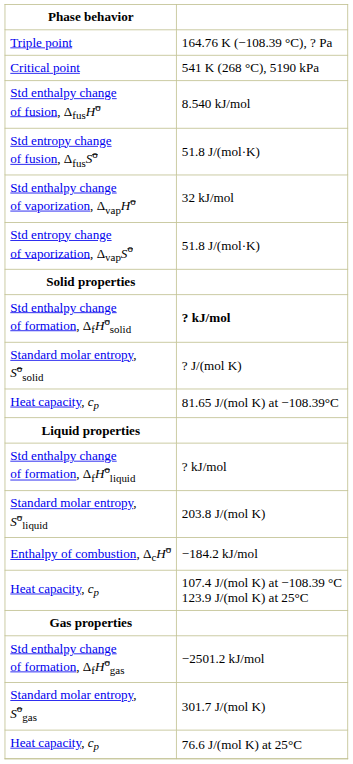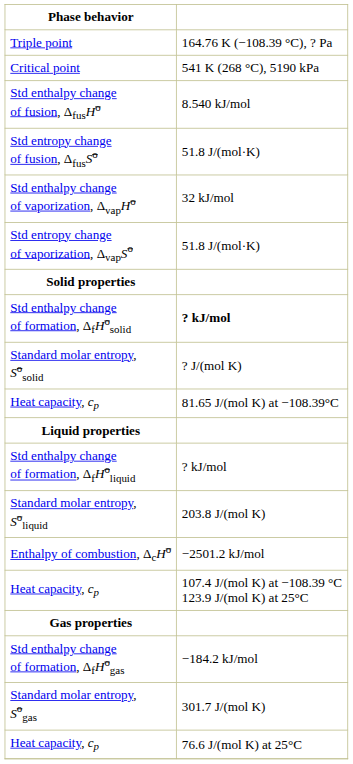(220, 553) −184.2 kJ/mol -> (223, 553) −2501.2 kJ/mol
(223, 659) −2501.2 kJ/mol -> (220, 659) −184.2 kJ/mol
